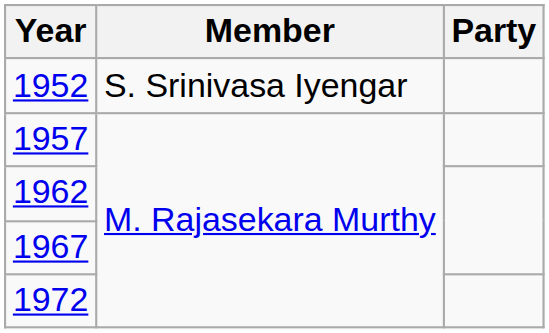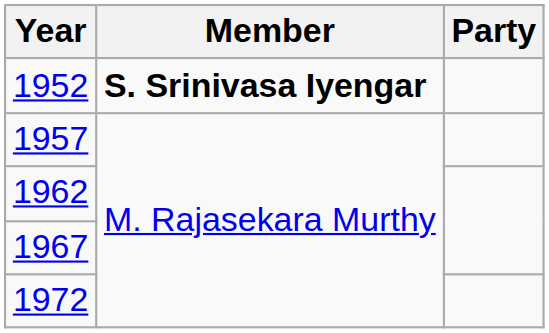(256, 85) normal -> (265, 85) bold
